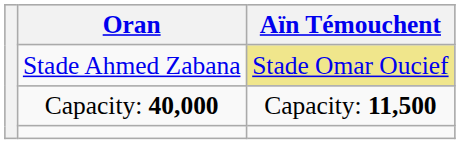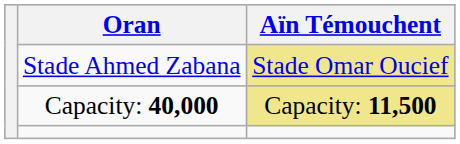(350, 105) no background -> (350, 105) khaki background
